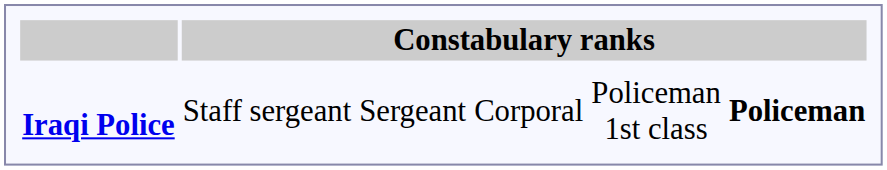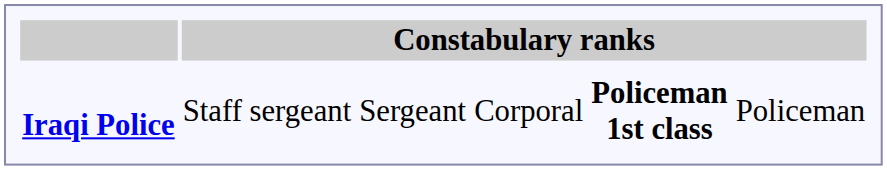(656, 110) normal -> (659, 110) bold
(797, 110) bold -> (800, 110) normal
